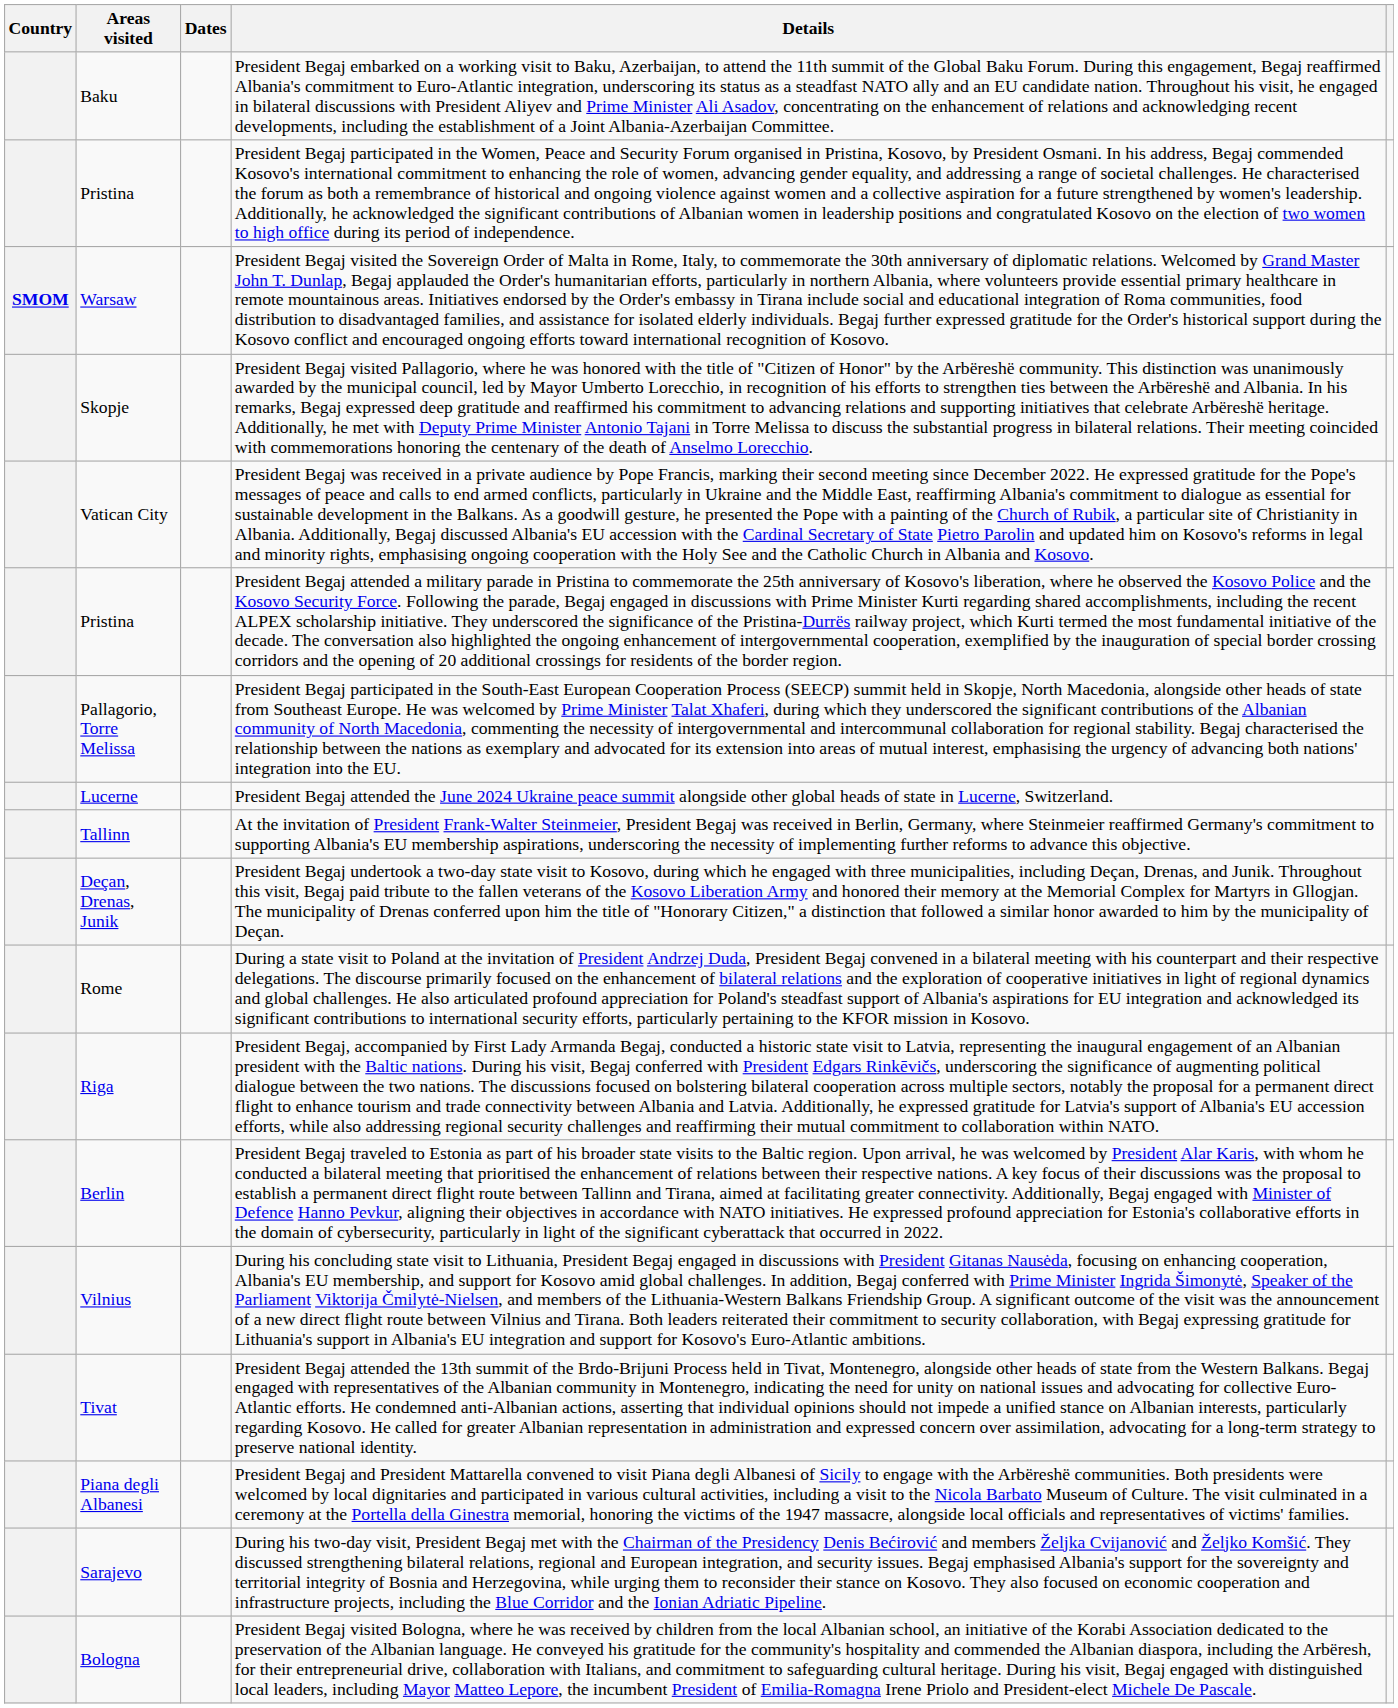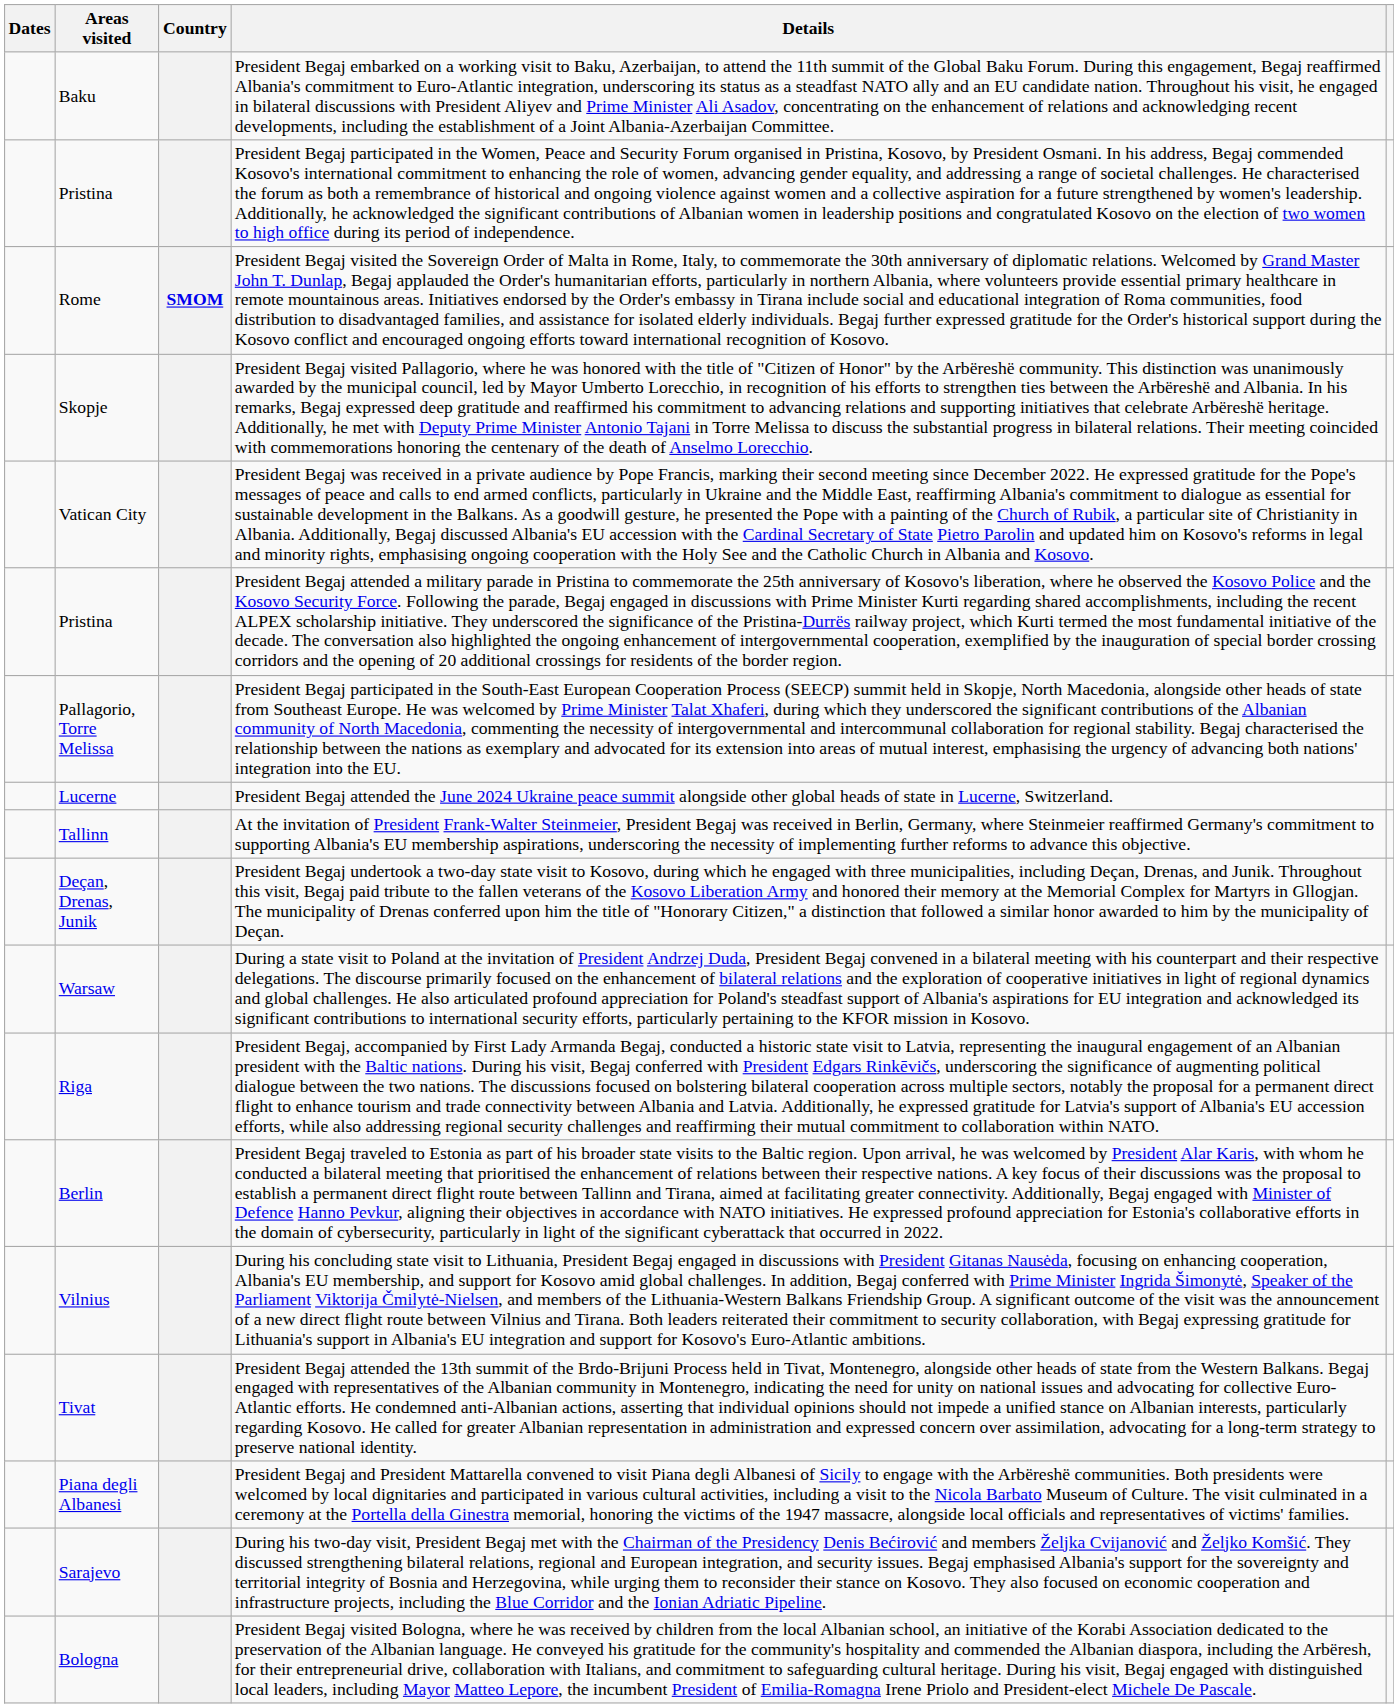columns swapped: (40, 28) <-> (206, 28)
(108, 300) Warsaw -> (80, 300) Rome
(101, 988) Rome -> (87, 988) Warsaw
